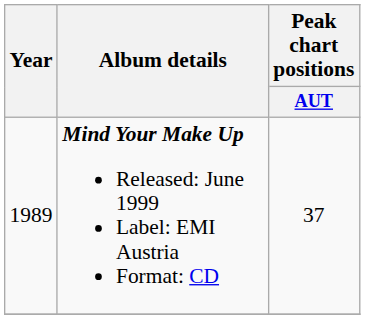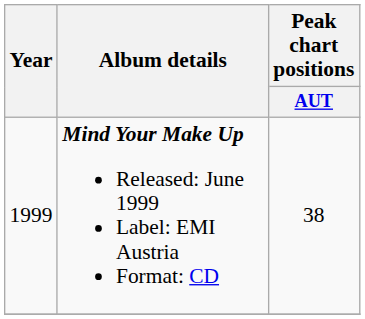(31, 215) 1989 -> (31, 215) 1999
(314, 215) 37 -> (314, 215) 38
